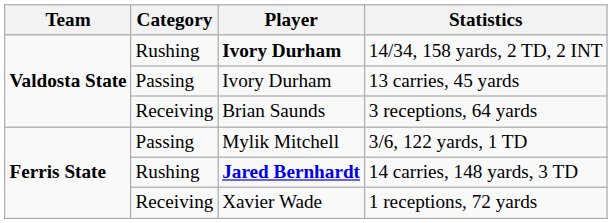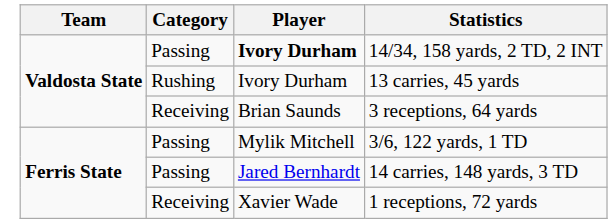(168, 50) Rushing -> (181, 50) Passing
(165, 80) Passing -> (183, 80) Rushing
(168, 172) Rushing -> (181, 172) Passing
(291, 172) bold -> (299, 172) normal
